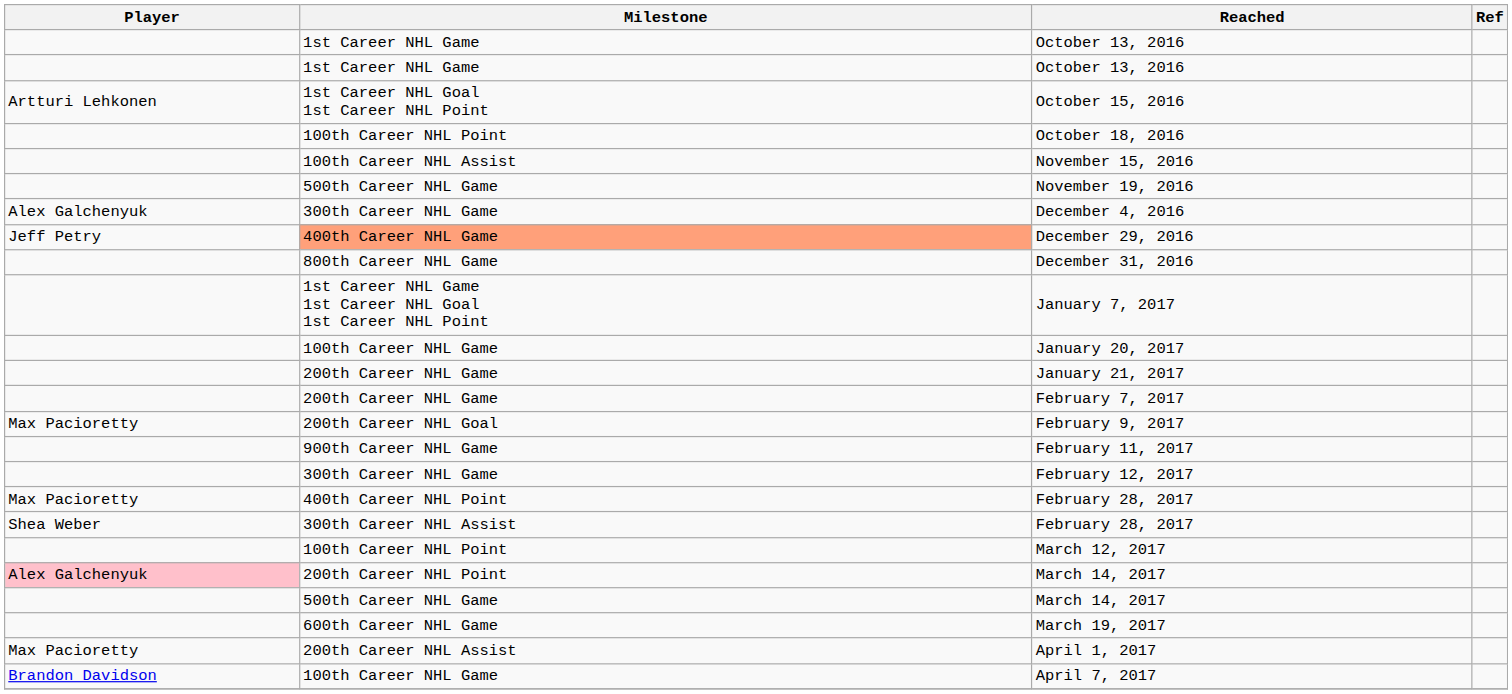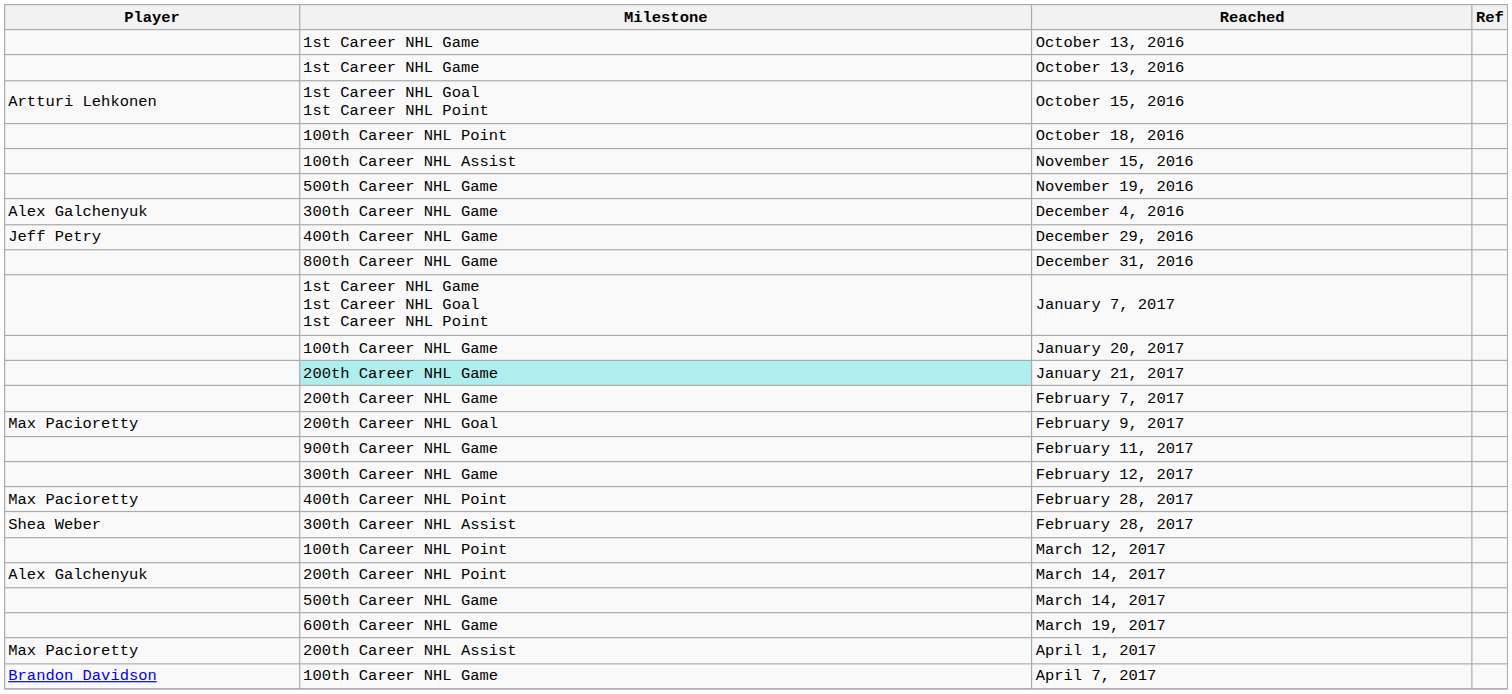(401, 237) lightsalmon background -> (401, 237) no background
(401, 373) no background -> (401, 373) paleturquoise background
(78, 575) pink background -> (78, 575) no background
